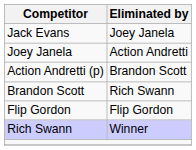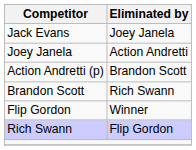(141, 110) Flip Gordon -> (129, 110) Winner
(129, 129) Winner -> (141, 129) Flip Gordon
